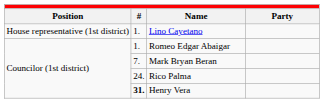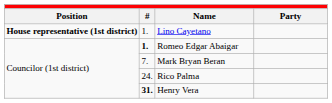(68, 31) normal -> (72, 31) bold
(137, 46) normal -> (145, 46) bold
